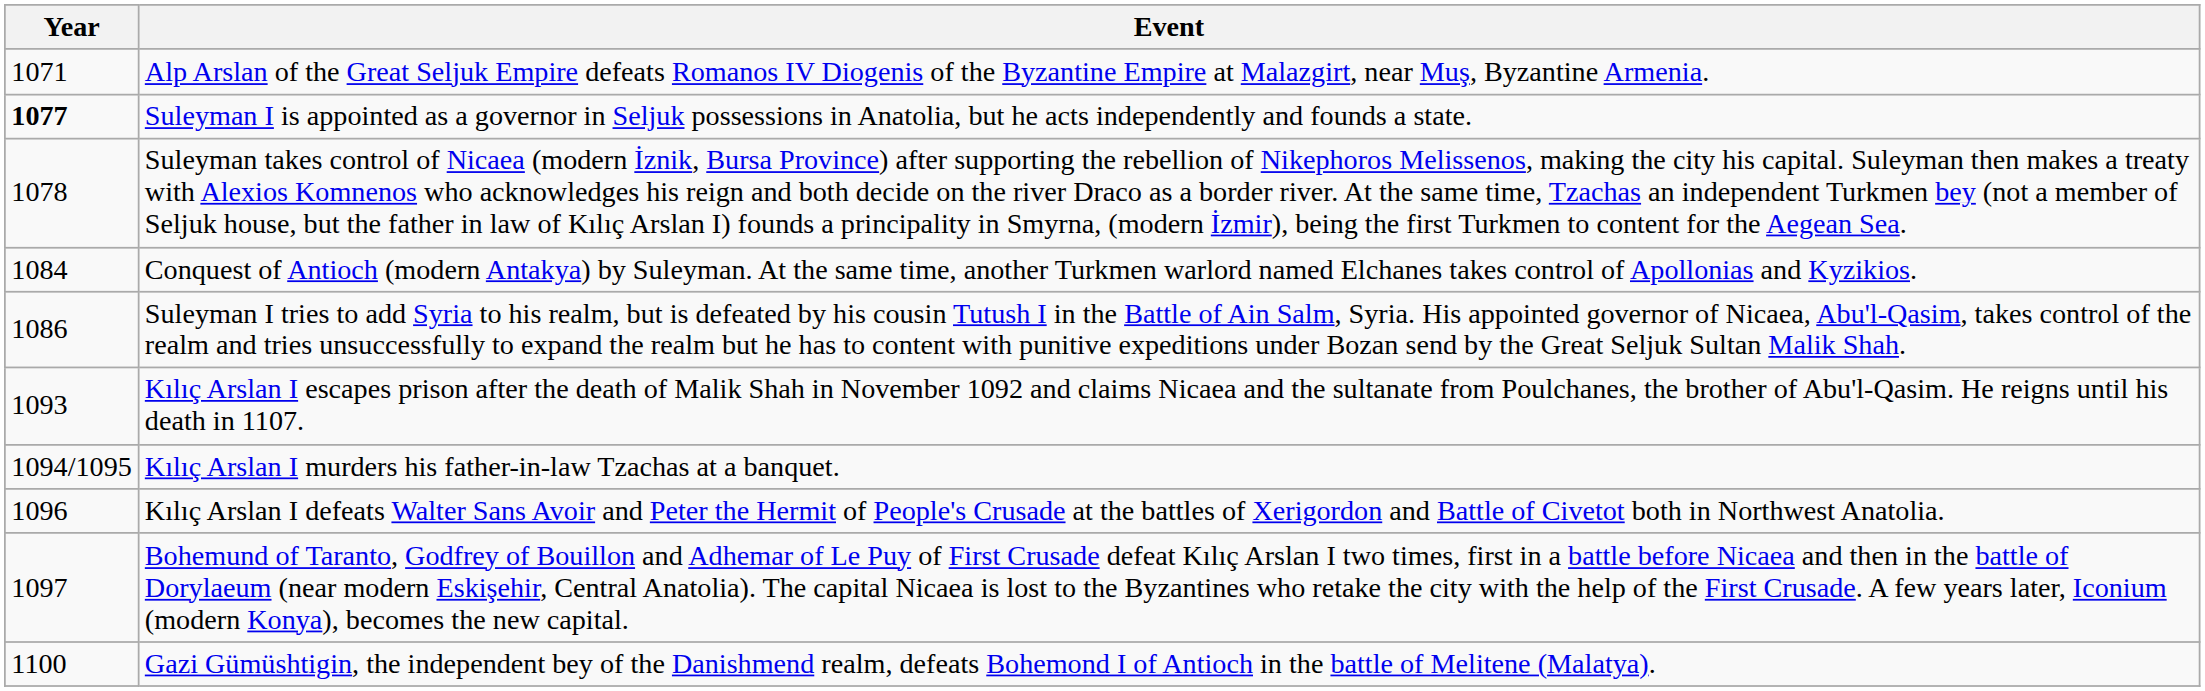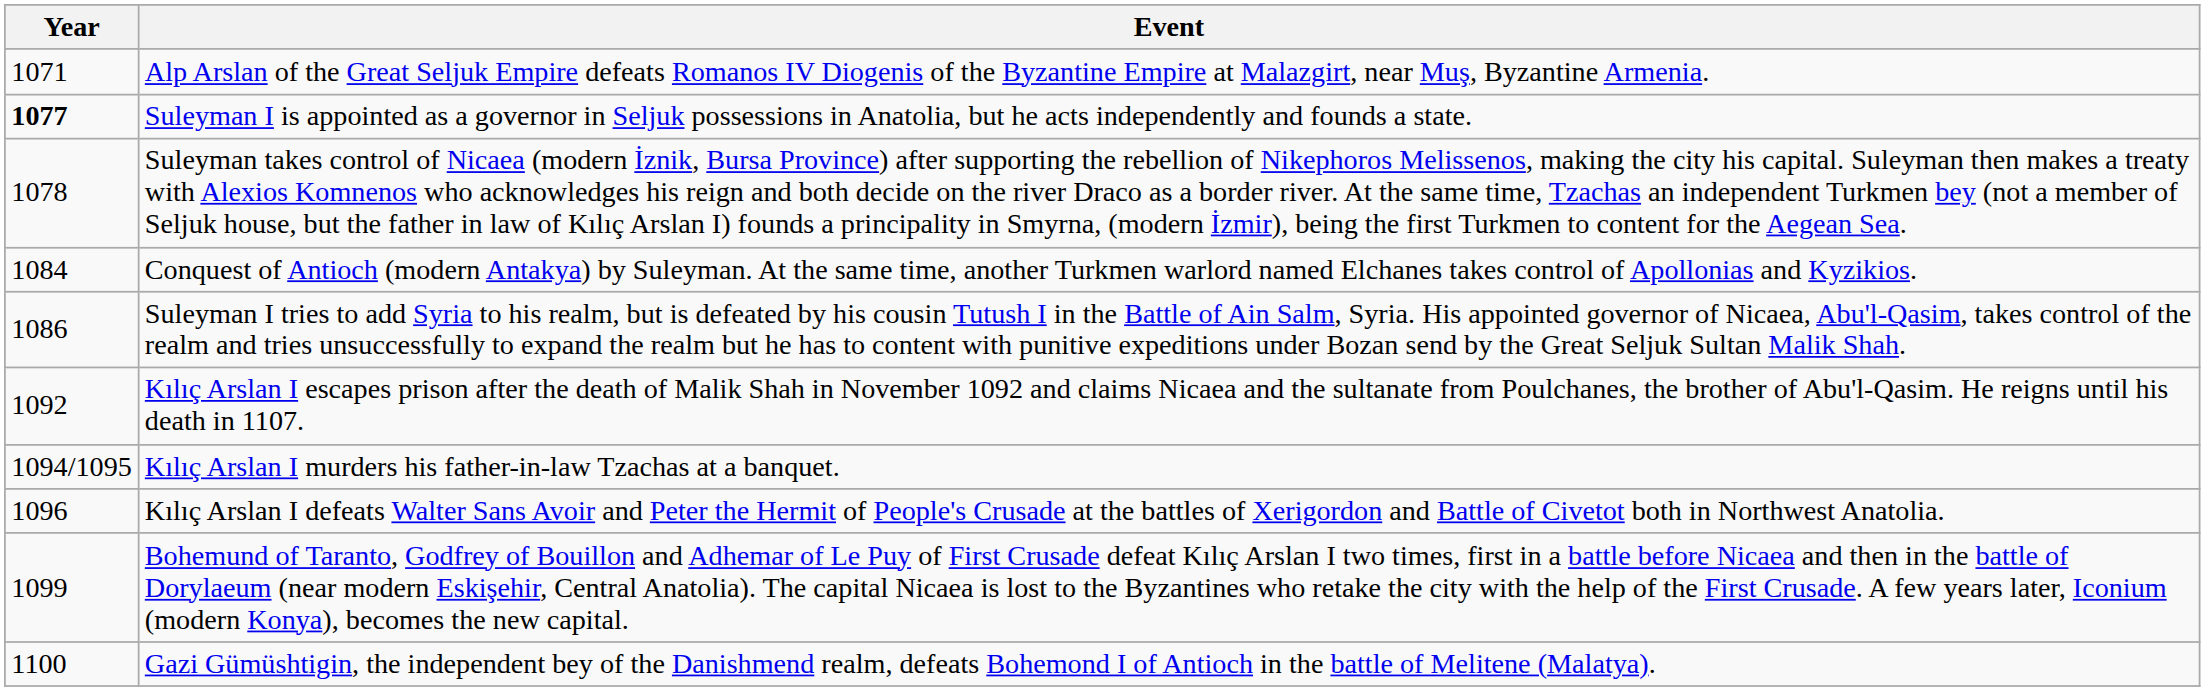(40, 405) 1093 -> (40, 405) 1092
(40, 587) 1097 -> (40, 587) 1099
